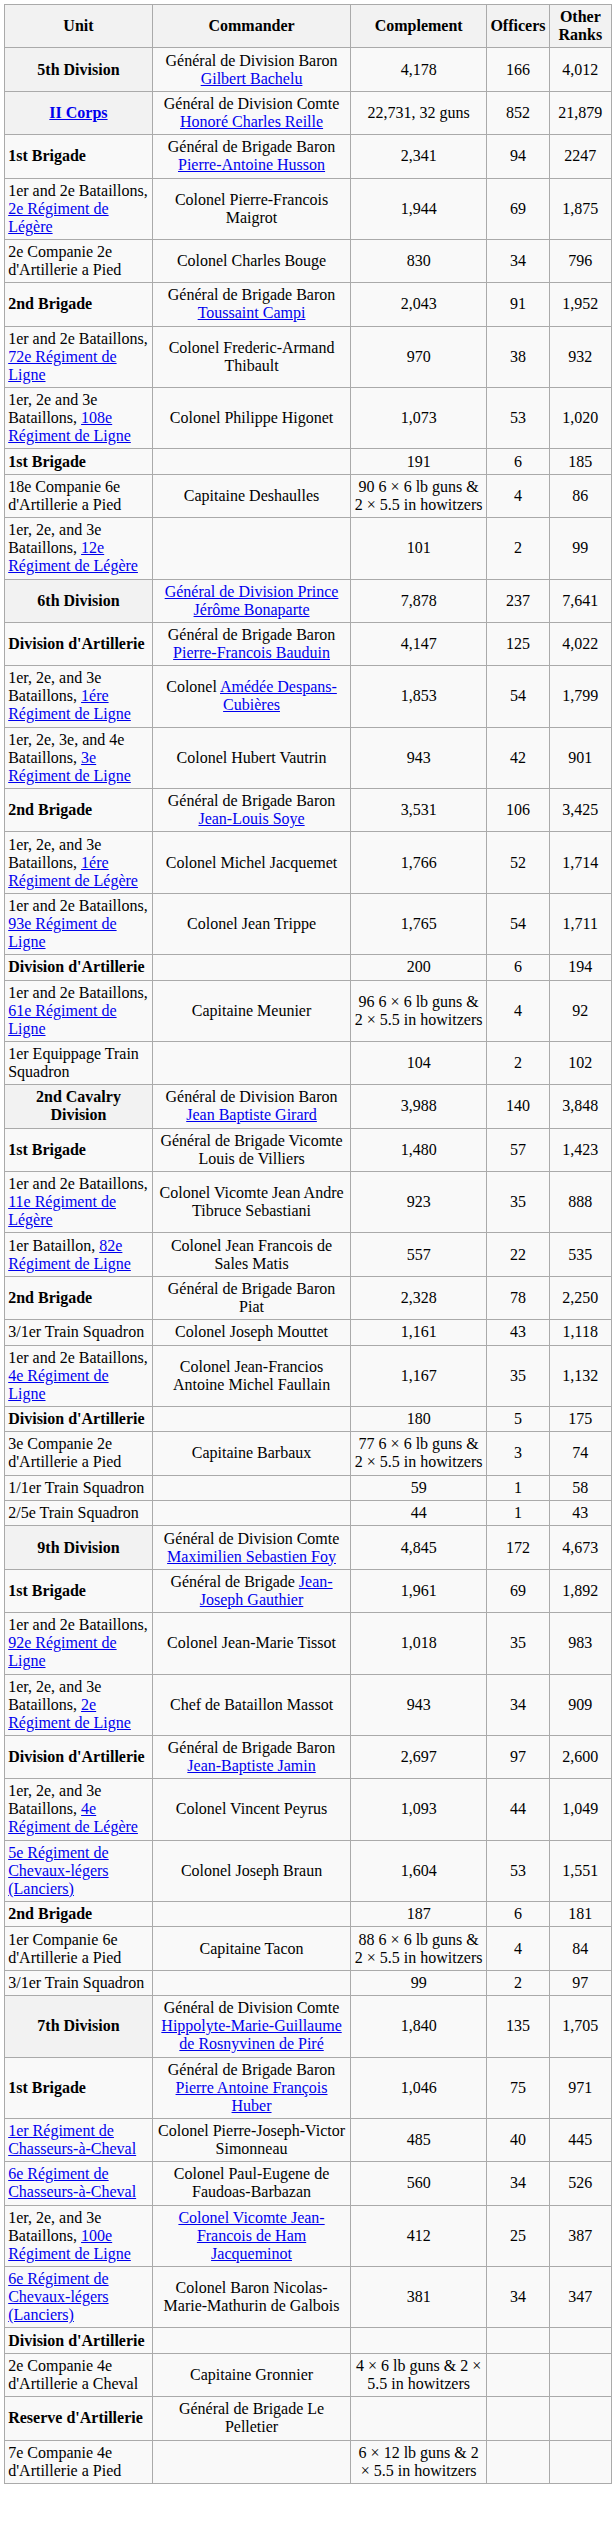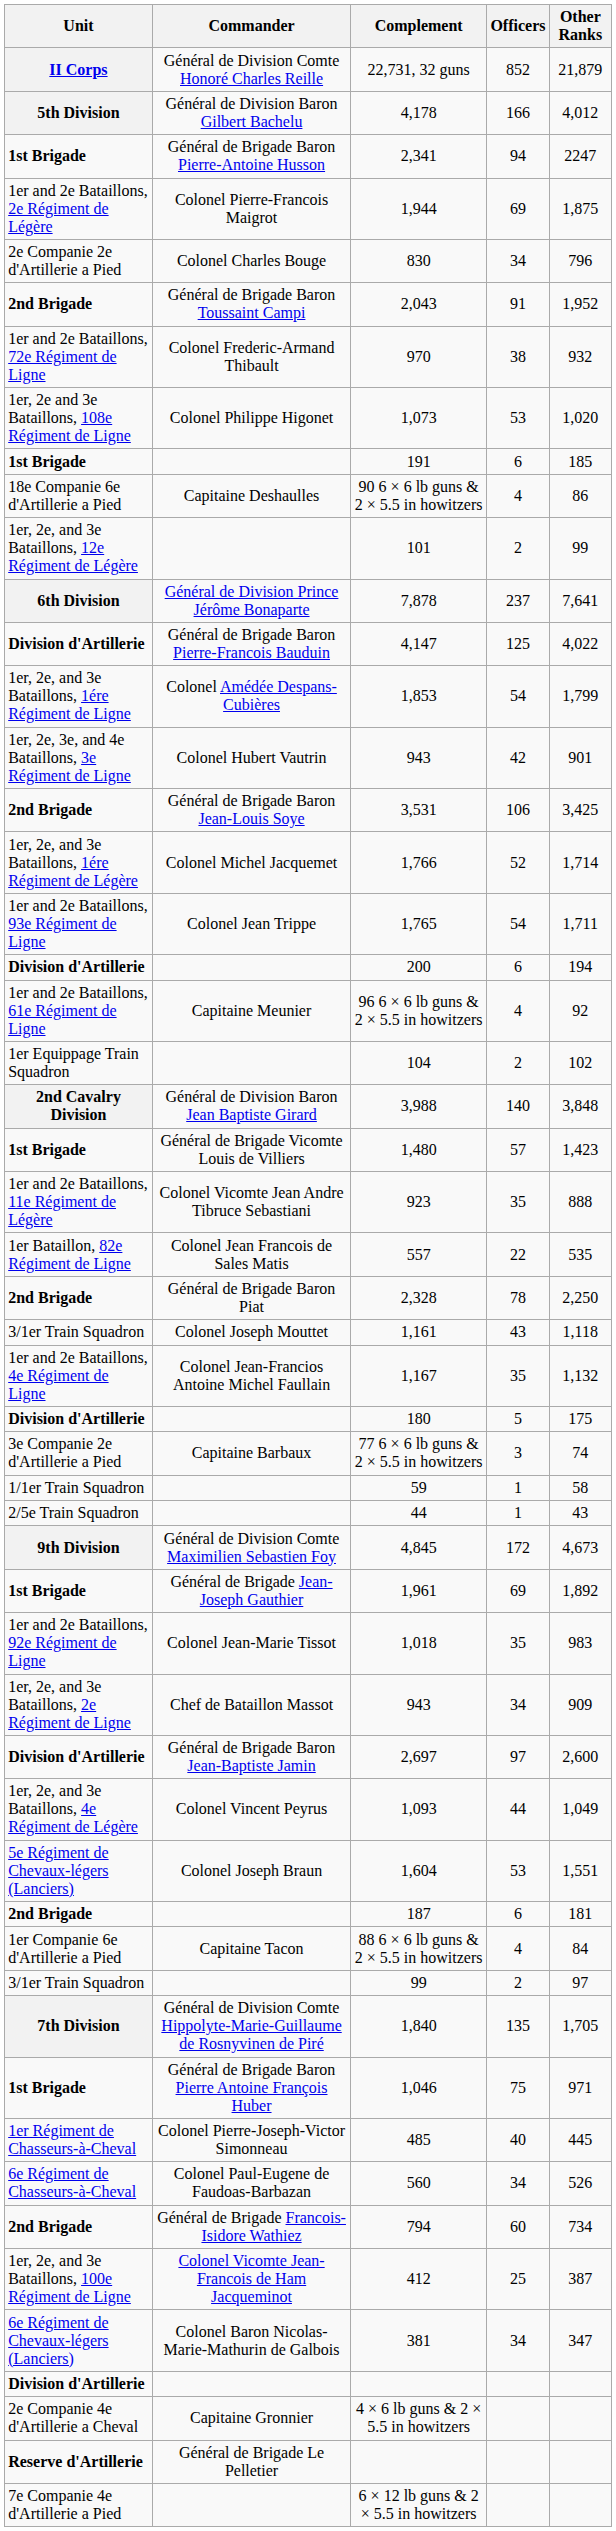rows swapped: (252, 112) <-> (252, 69)
+ row: (252, 2226)
